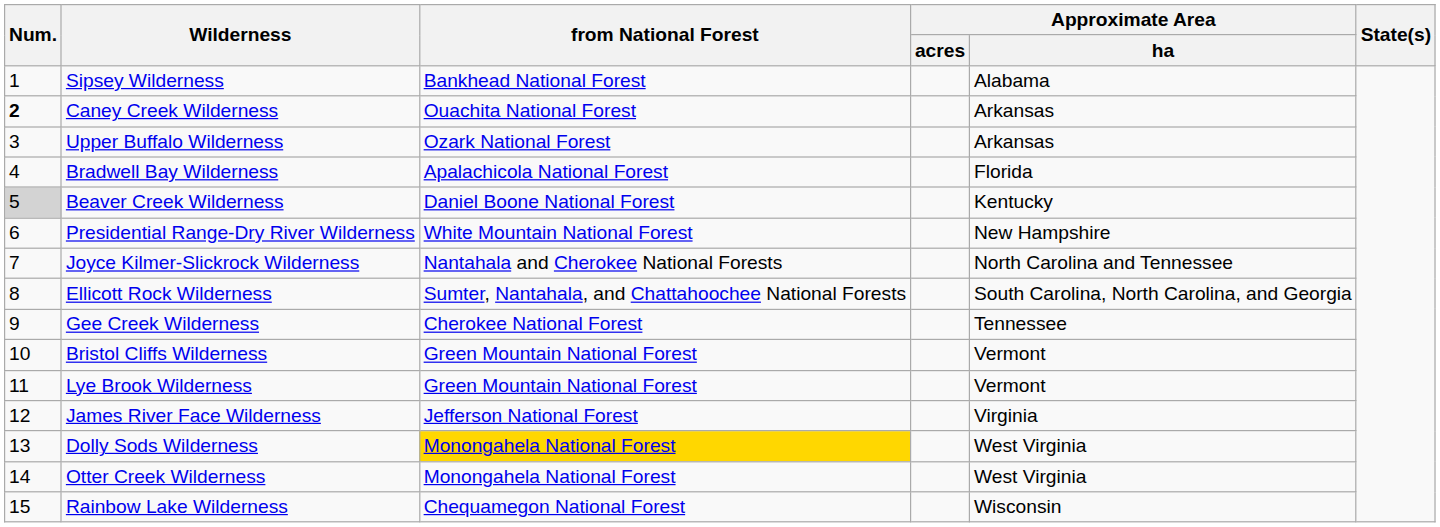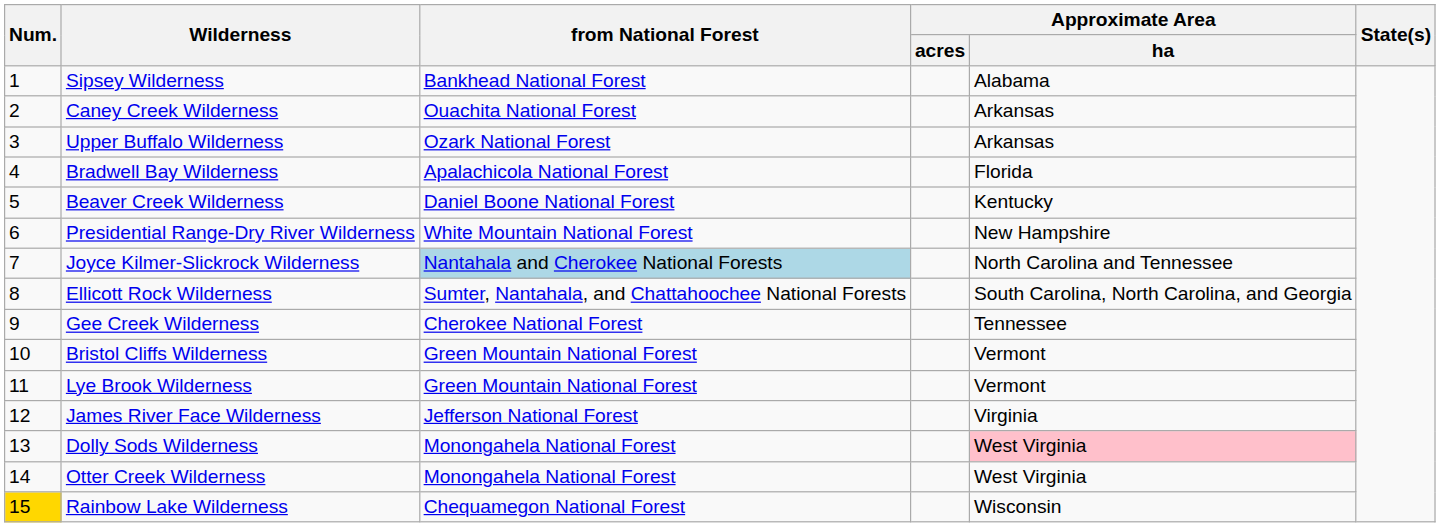(14, 111) bold -> (14, 111) normal
(14, 202) lightgrey background -> (14, 202) no background
(603, 263) no background -> (603, 263) lightblue background
(550, 446) gold background -> (550, 446) no background
(1030, 446) no background -> (1030, 446) pink background
(20, 506) no background -> (20, 506) gold background
